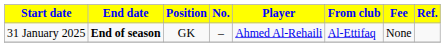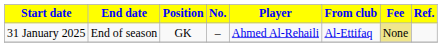(126, 32) bold -> (124, 32) normal
(399, 32) no background -> (395, 32) khaki background
